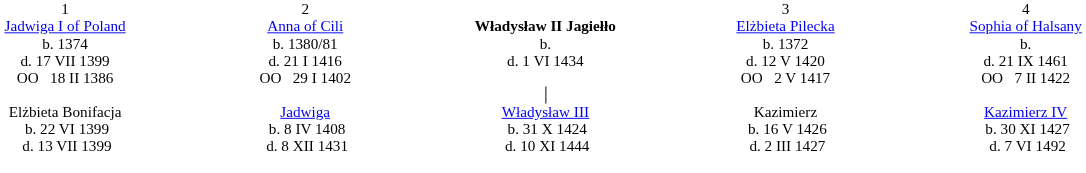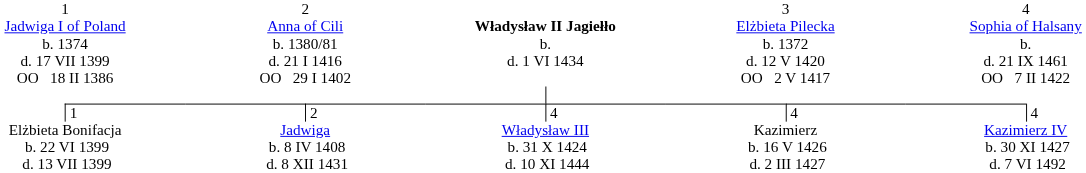+ row: (72, 113)
